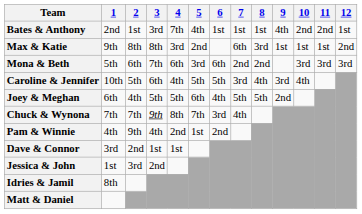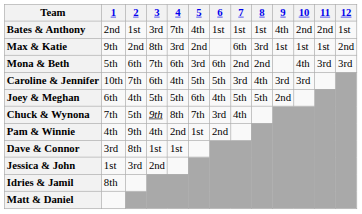(135, 47) 8th -> (136, 47) 2nd
(303, 64) 3rd -> (303, 64) 4th
(135, 81) 5th -> (135, 81) 7th
(303, 81) 4th -> (303, 81) 3rd
(135, 115) 7th -> (135, 115) 5th
(136, 149) 2nd -> (135, 149) 8th
